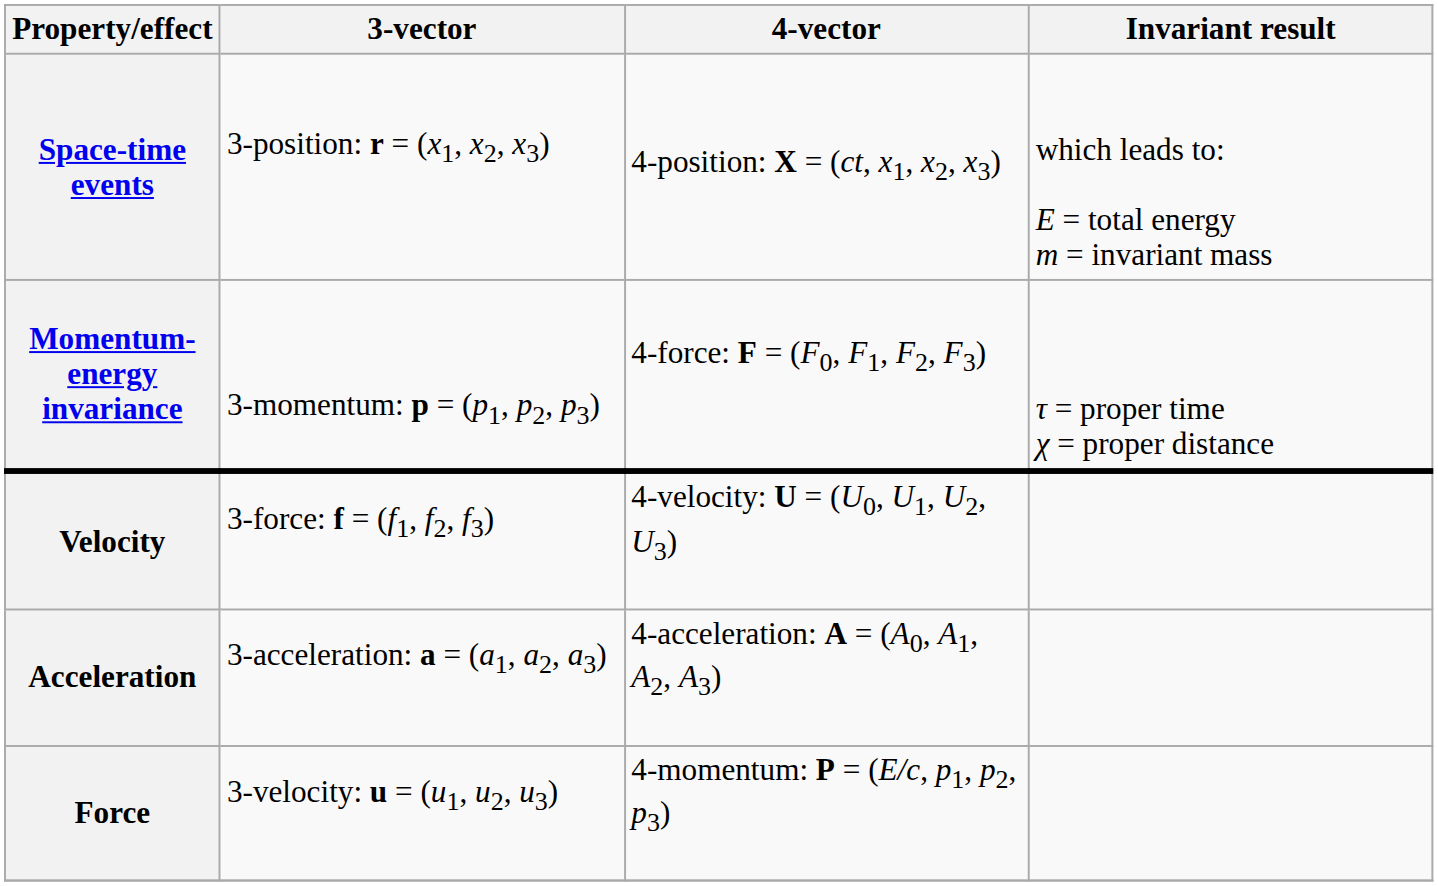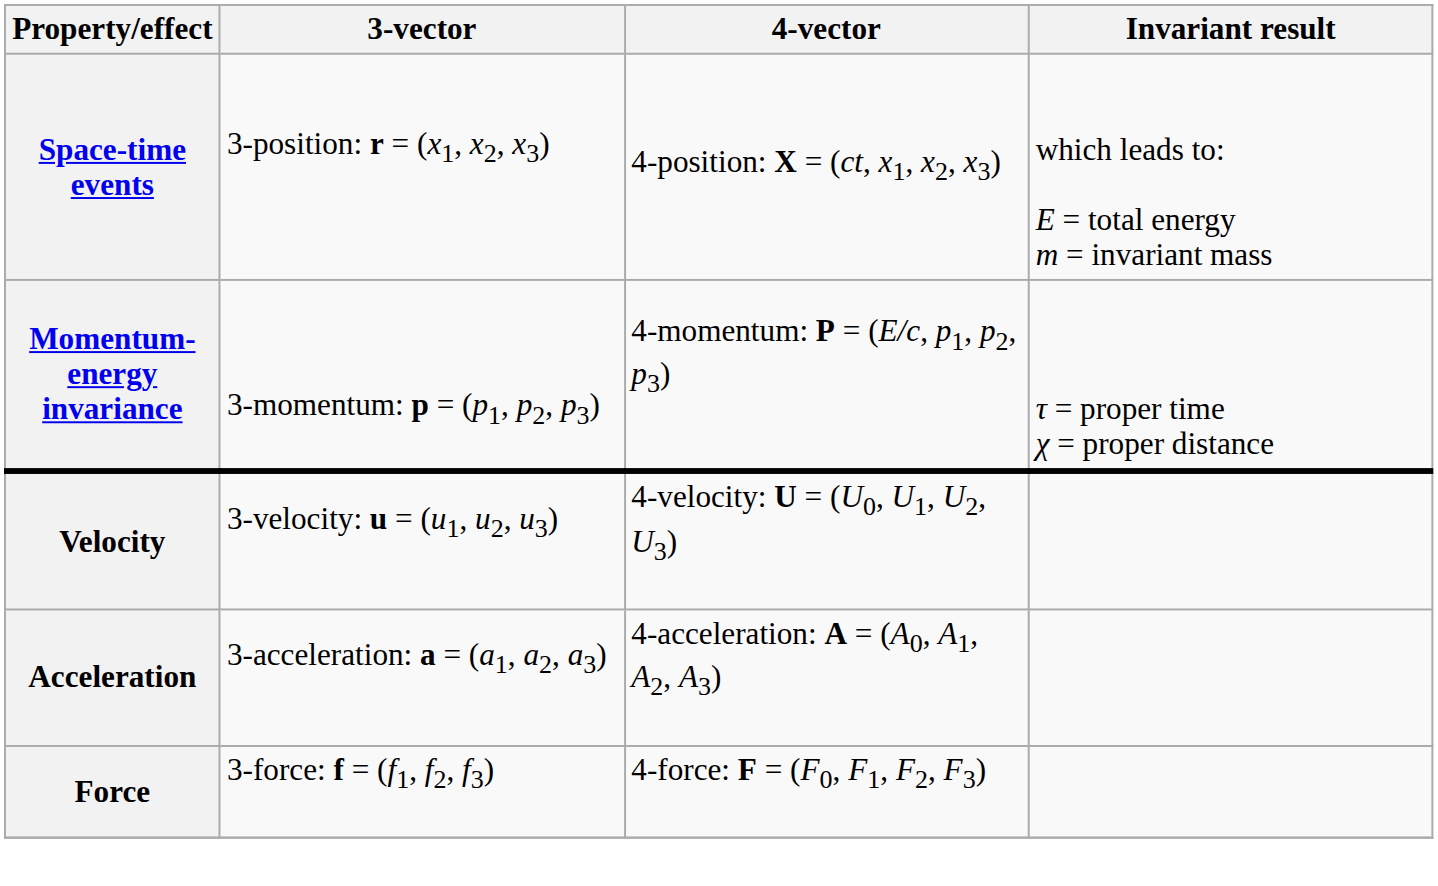(809, 356) 4-force: F = (F0, F1, F2, F3) -> (824, 356) 4-momentum: P = (E/c, p1, p2, p3)
(361, 523) 3-force: f = (f1, f2, f3) -> (393, 523) 3-velocity: u = (u1, u2, u3)
(393, 795) 3-velocity: u = (u1, u2, u3) -> (361, 773) 3-force: f = (f1, f2, f3)
(824, 795) 4-momentum: P = (E/c, p1, p2, p3) -> (809, 773) 4-force: F = (F0, F1, F2, F3)
